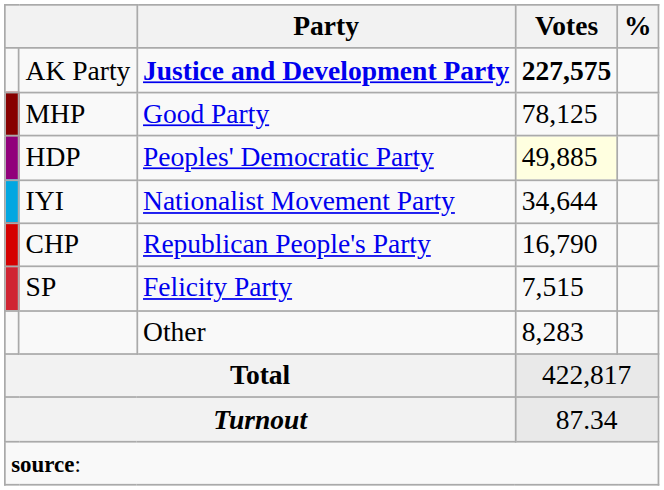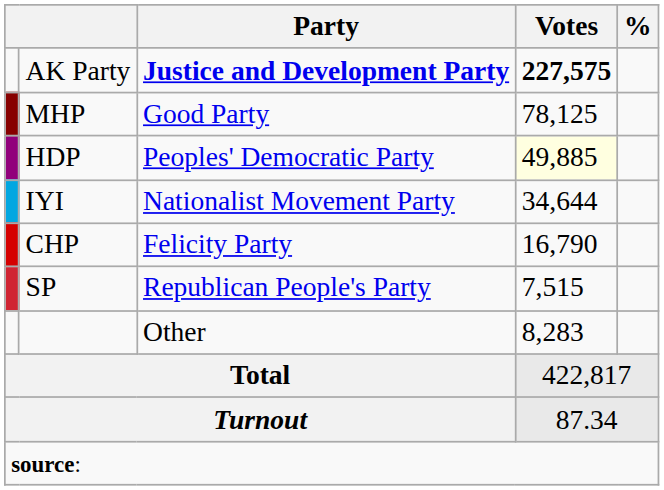(287, 244) Republican People's Party -> (218, 244) Felicity Party
(218, 288) Felicity Party -> (287, 288) Republican People's Party
